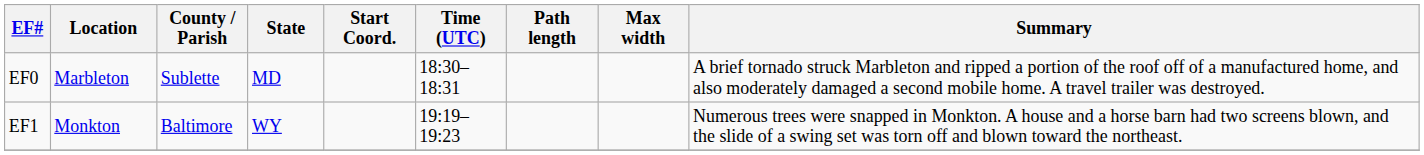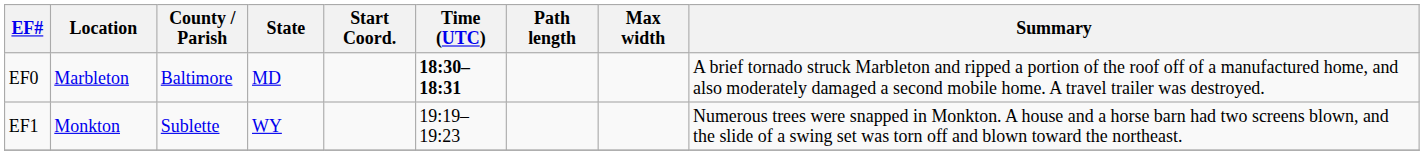(190, 77) Sublette -> (197, 77) Baltimore
(444, 77) normal -> (445, 77) bold
(197, 125) Baltimore -> (190, 125) Sublette
